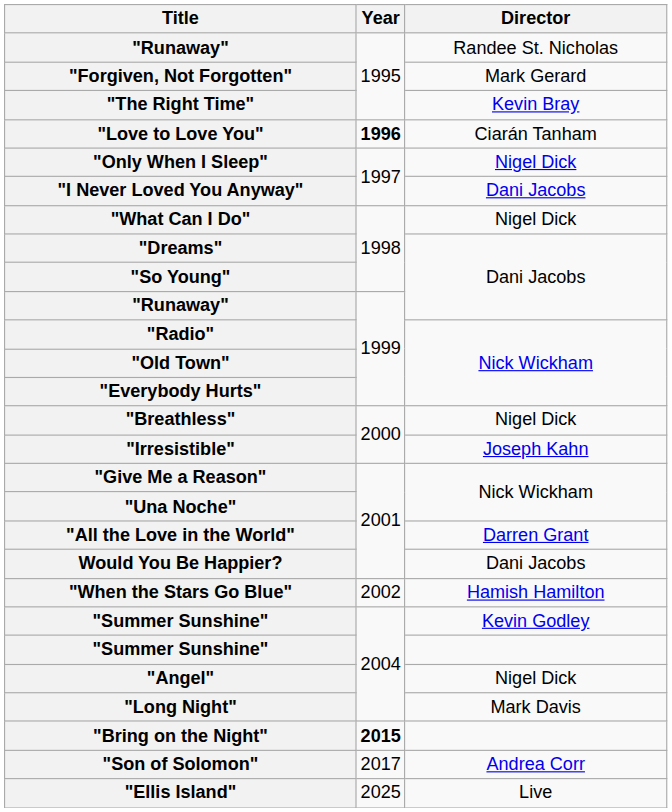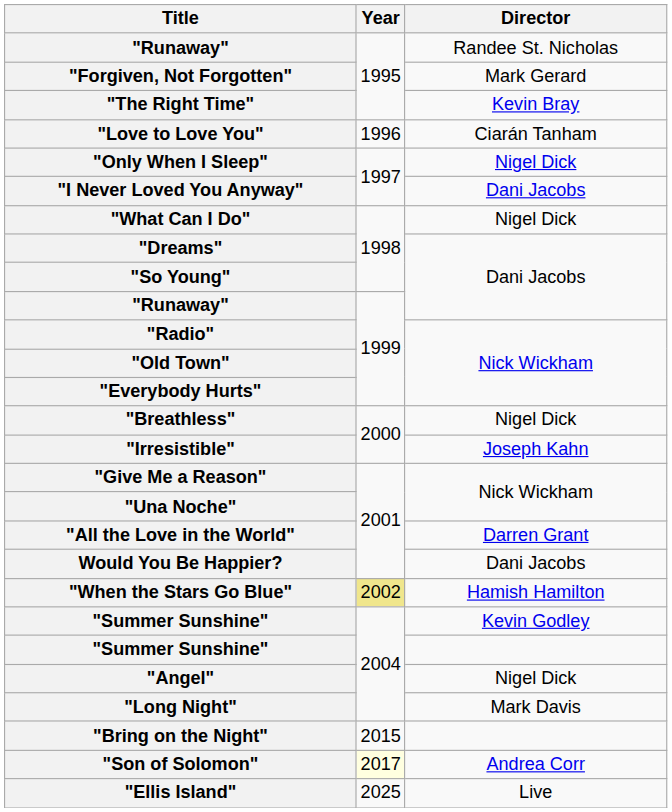(381, 133) bold -> (381, 133) normal
(381, 592) no background -> (381, 592) khaki background
(381, 735) bold -> (381, 735) normal
(381, 764) no background -> (381, 764) lightyellow background
